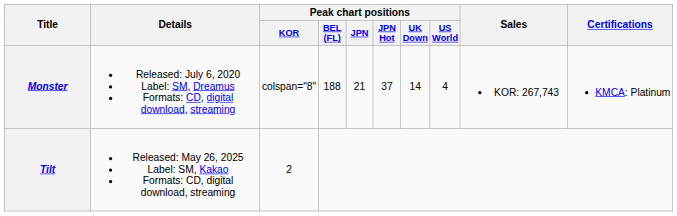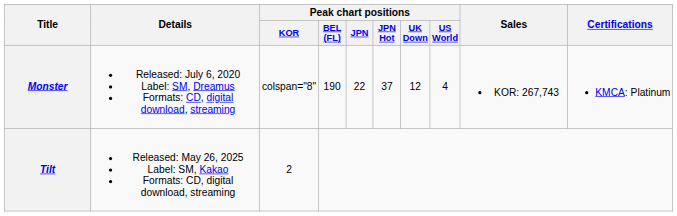(332, 86) 188 -> (332, 86) 190
(360, 86) 21 -> (360, 86) 22
(415, 86) 14 -> (415, 86) 12
